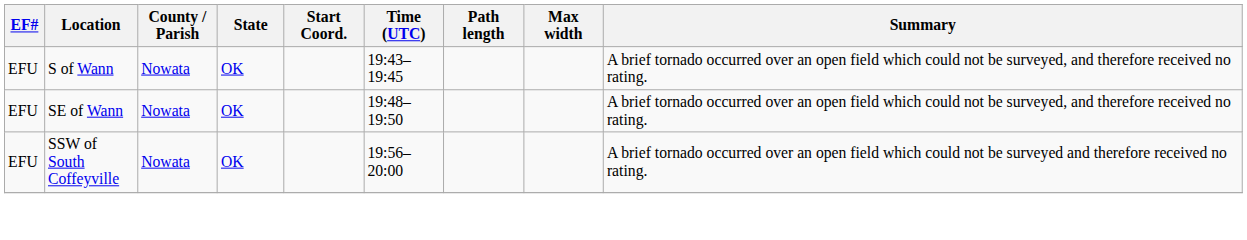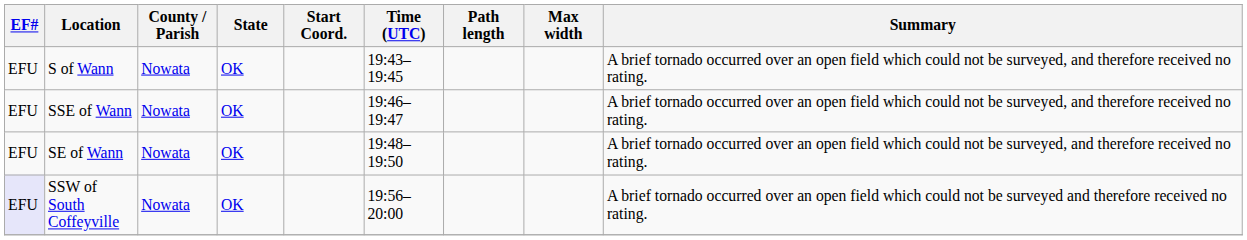+ row: (90, 110)
(23, 162) no background -> (23, 204) lavender background
